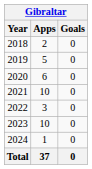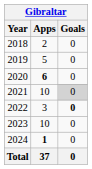(45, 76) normal -> (45, 76) bold
(73, 92) no background -> (73, 92) lightgrey background
(73, 108) normal -> (73, 108) bold
(45, 140) normal -> (45, 140) bold
